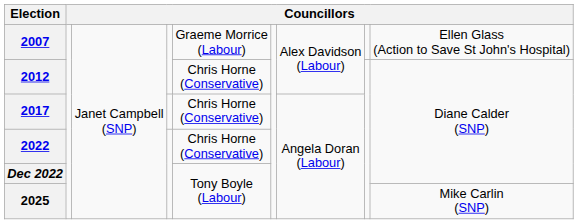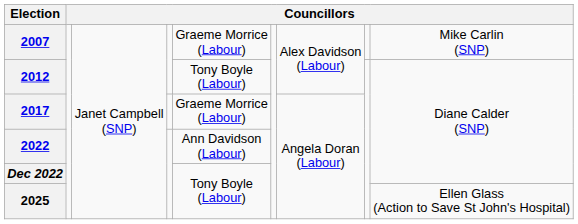(472, 42) Ellen Glass (Action to Save St John's Hospital) -> (472, 42) Mike Carlin (SNP)
(222, 76) Chris Horne (Conservative) -> (222, 76) Tony Boyle (Labour)
(222, 111) Chris Horne (Conservative) -> (222, 111) Graeme Morrice (Labour)
(222, 146) Chris Horne (Conservative) -> (222, 146) Ann Davidson (Labour)
(472, 201) Mike Carlin (SNP) -> (472, 201) Ellen Glass (Action to Save St John's Hospital)
